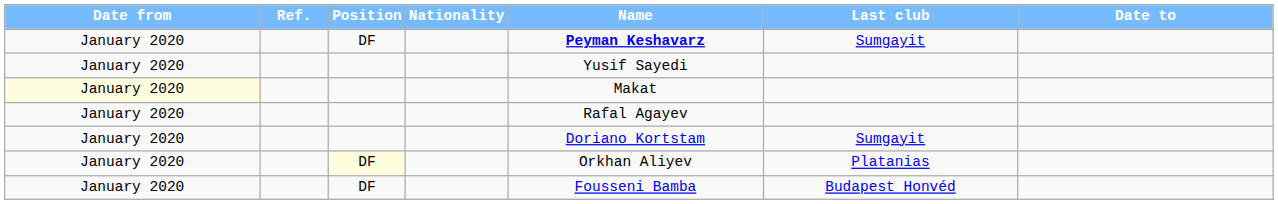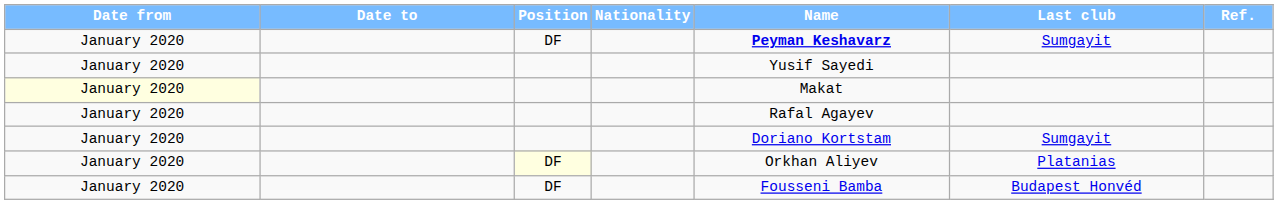columns swapped: (1145, 16) <-> (294, 16)
